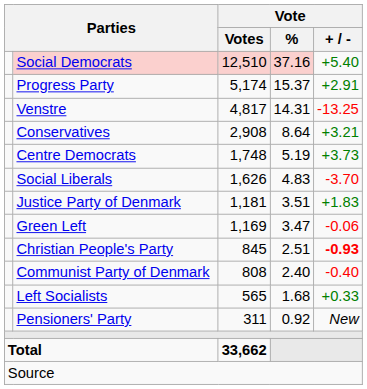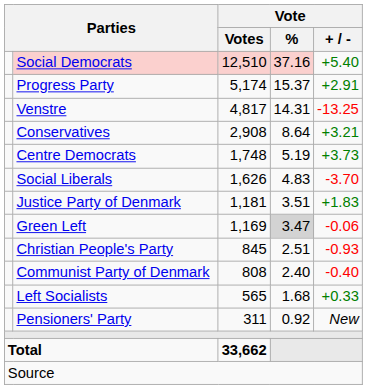(296, 226) no background -> (296, 226) lightgrey background
(342, 249) bold -> (342, 249) normal
